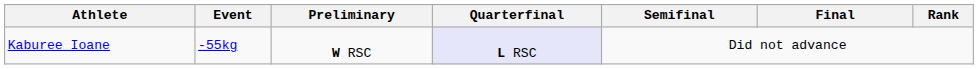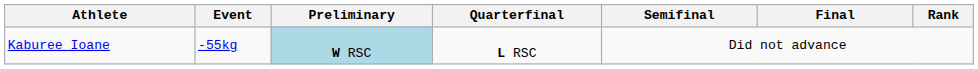(352, 53) no background -> (352, 53) lightblue background
(517, 53) lavender background -> (517, 53) no background
